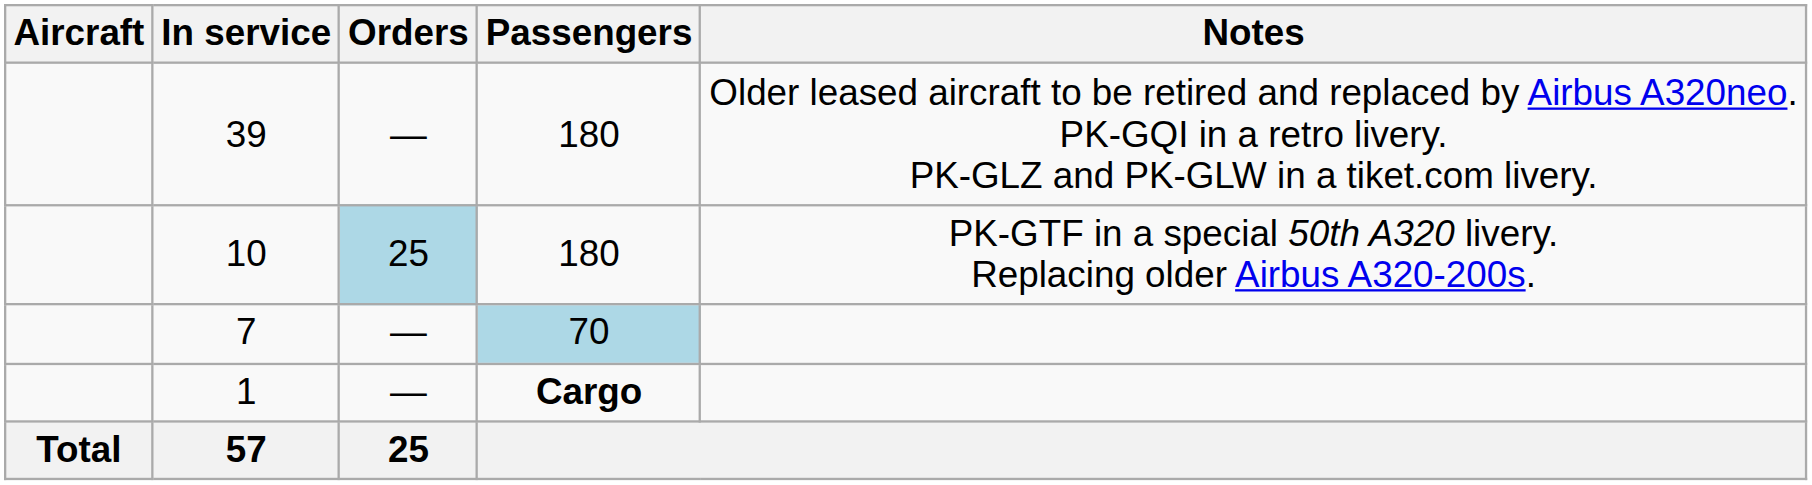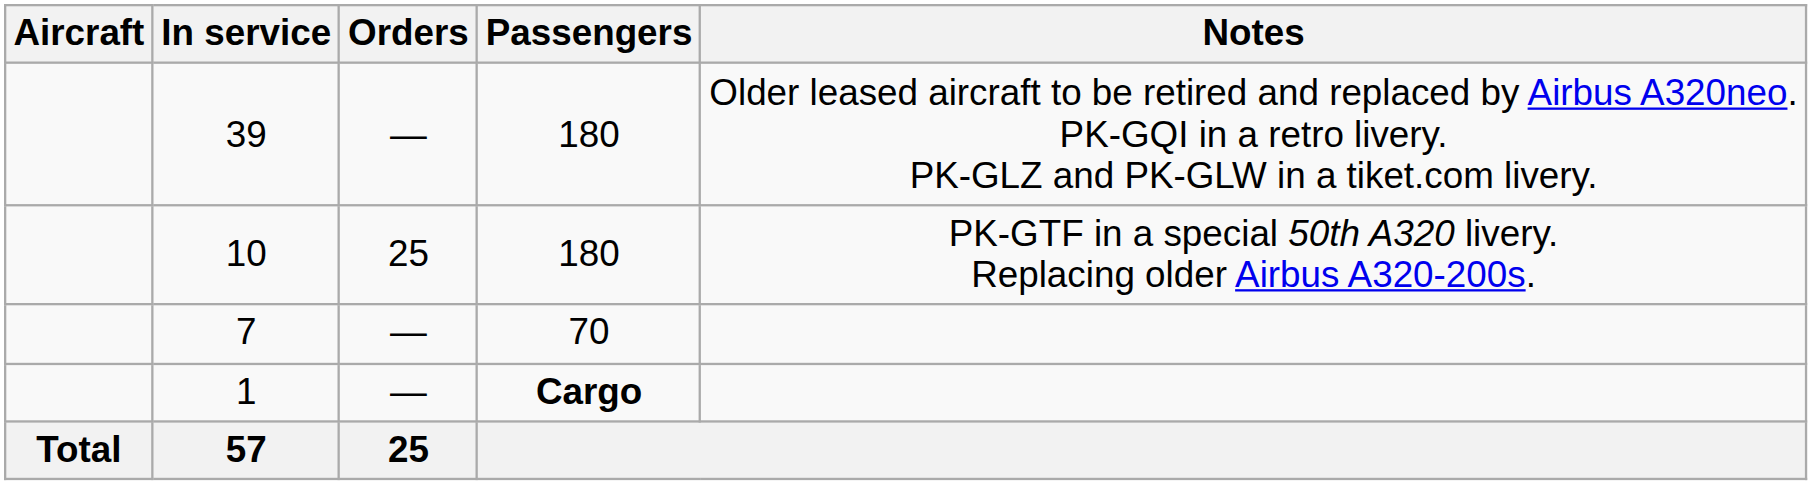(408, 253) lightblue background -> (408, 253) no background
(589, 332) lightblue background -> (589, 332) no background
